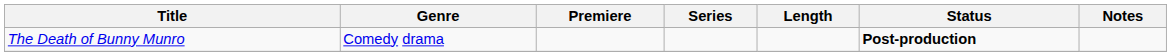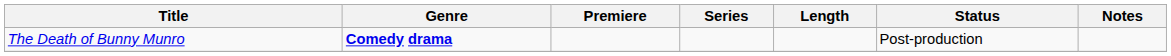(394, 39) normal -> (399, 39) bold
(919, 39) bold -> (931, 39) normal
